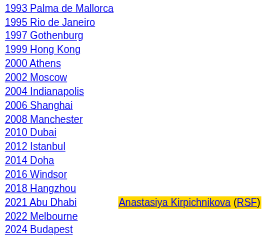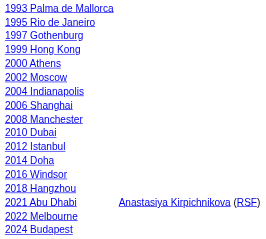(190, 202) gold background -> (190, 202) no background
